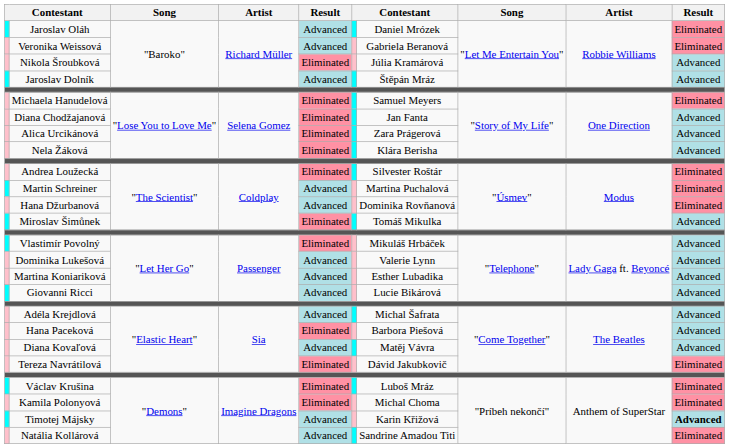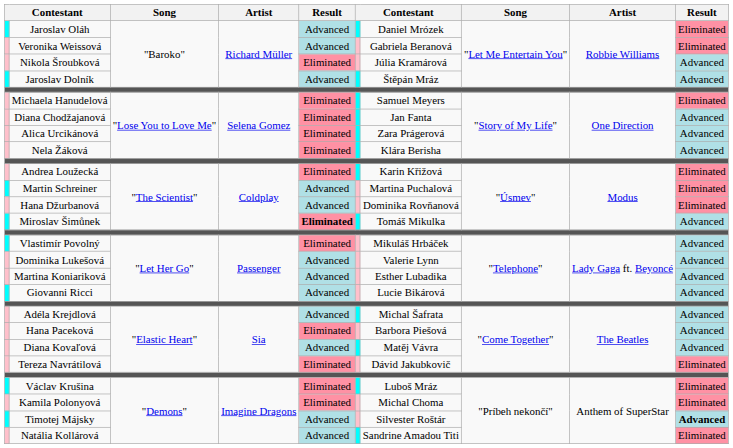(407, 172) Silvester Roštár -> (411, 172) Karin Křižová
(325, 222) normal -> (327, 222) bold
(407, 419) Karin Křižová -> (411, 419) Silvester Roštár
